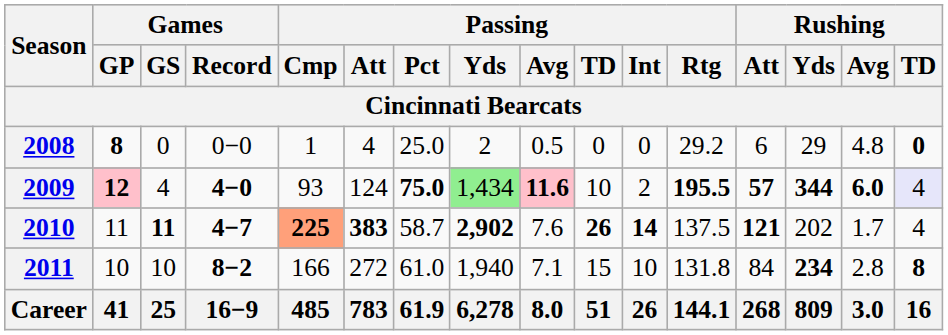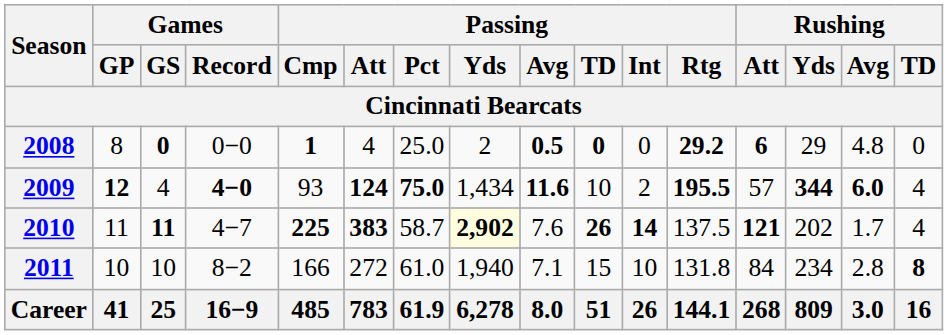(117, 146) bold -> (117, 146) normal
(163, 146) normal -> (163, 146) bold
(311, 146) normal -> (311, 146) bold
(547, 146) normal -> (547, 146) bold
(599, 146) normal -> (599, 146) bold
(701, 146) normal -> (701, 146) bold
(761, 146) normal -> (761, 146) bold
(919, 146) bold -> (919, 146) normal
(117, 187) pink background -> (117, 187) no background
(369, 187) normal -> (369, 187) bold
(485, 187) lightgreen background -> (485, 187) no background
(547, 187) pink background -> (547, 187) no background
(761, 187) bold -> (761, 187) normal
(919, 187) lavender background -> (919, 187) no background
(232, 227) bold -> (232, 227) normal
(311, 227) lightsalmon background -> (311, 227) no background
(485, 227) no background -> (485, 227) lightyellow background
(232, 268) bold -> (232, 268) normal
(814, 268) bold -> (814, 268) normal
